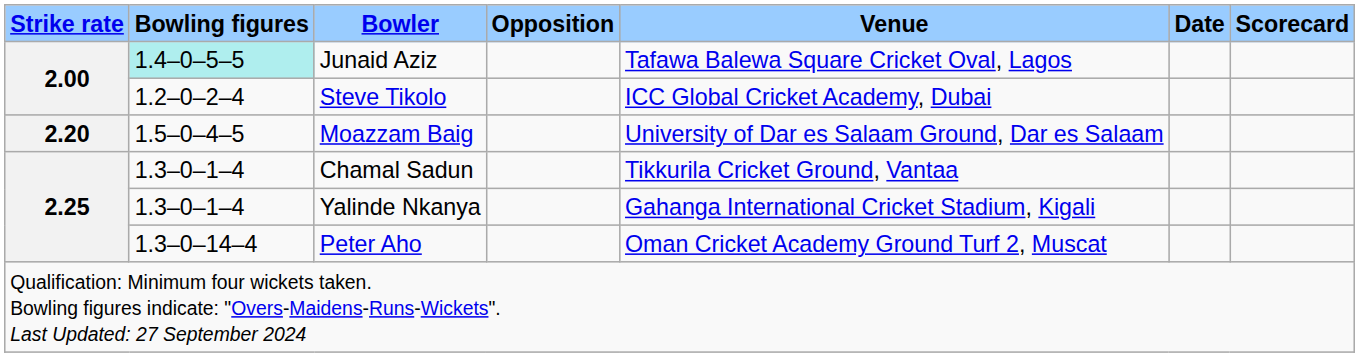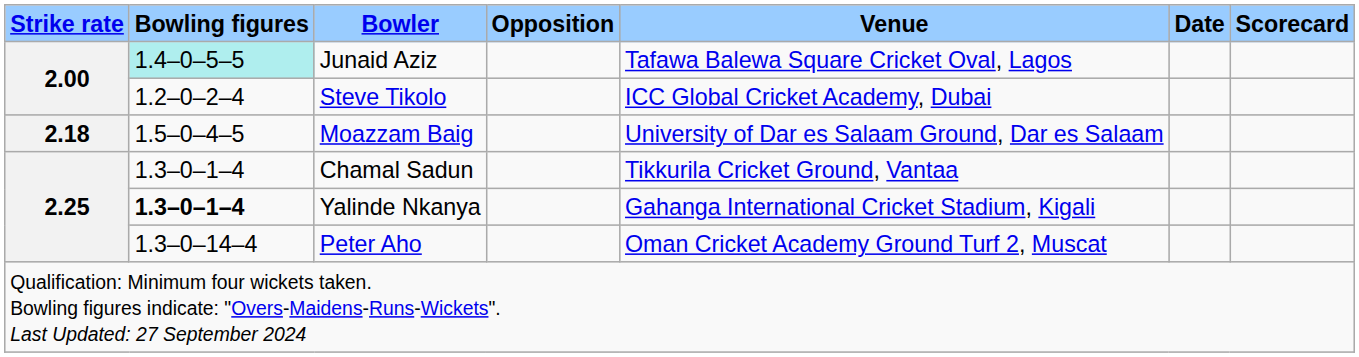(67, 134) 2.20 -> (67, 134) 2.18
(190, 207) normal -> (190, 207) bold
